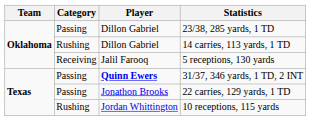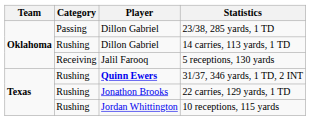(71, 76) Passing -> (73, 76) Rushing
(71, 91) Passing -> (73, 91) Rushing
